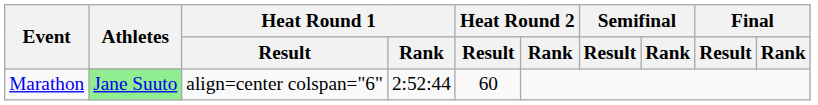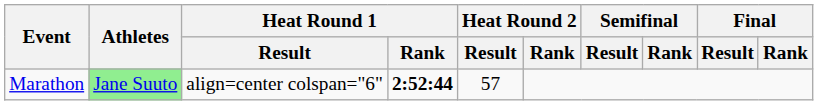(421, 84) normal -> (422, 84) bold
(488, 84) 60 -> (490, 84) 57
